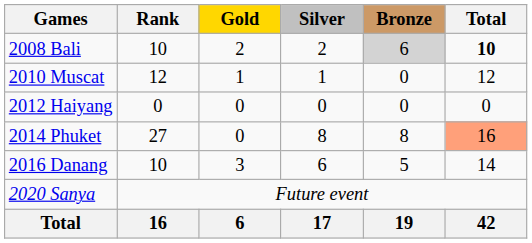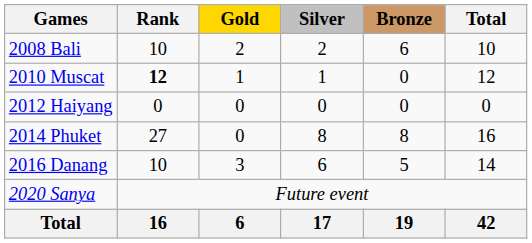(404, 48) lightgrey background -> (404, 48) no background
(486, 48) bold -> (486, 48) normal
(158, 77) normal -> (158, 77) bold
(486, 135) lightsalmon background -> (486, 135) no background
